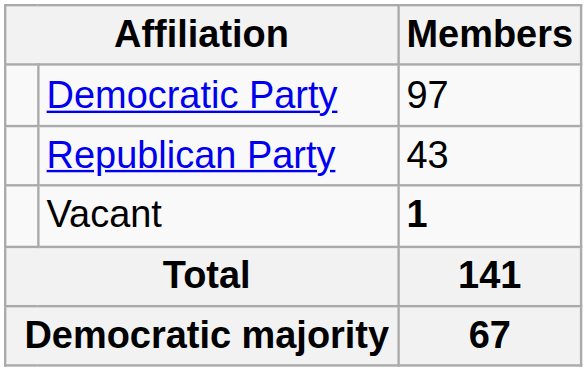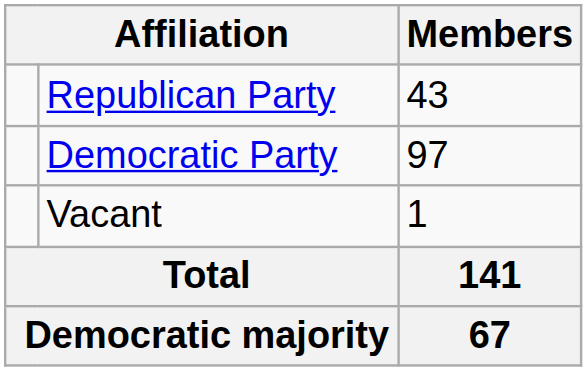rows swapped: (192, 94) <-> (191, 154)
(417, 214) bold -> (417, 214) normal
